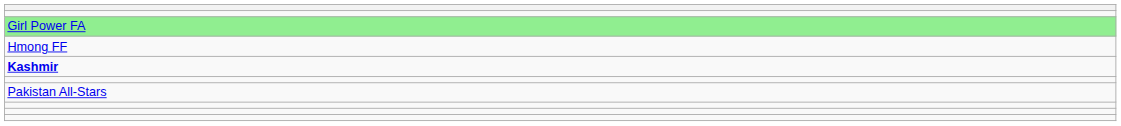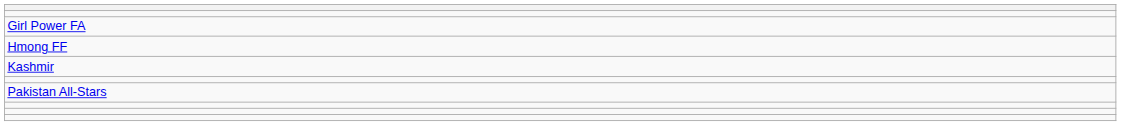(46, 27) lightgreen background -> (46, 27) no background
(33, 67) bold -> (31, 67) normal
